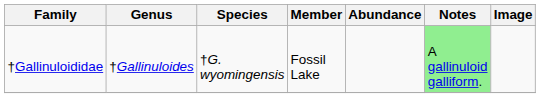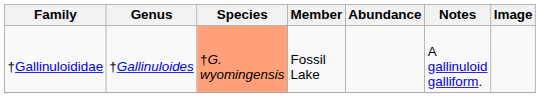(242, 66) no background -> (242, 66) lightsalmon background
(458, 66) lightgreen background -> (458, 66) no background
